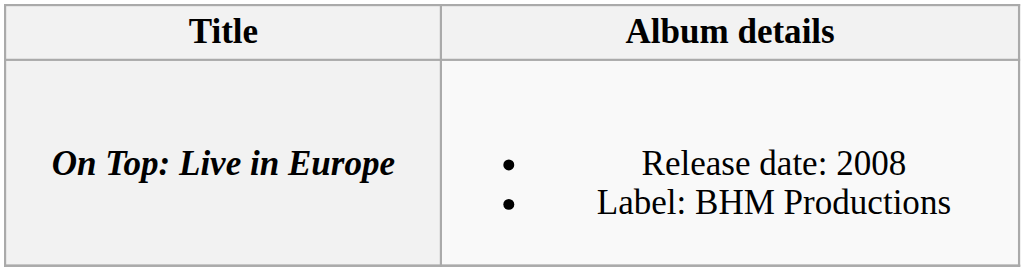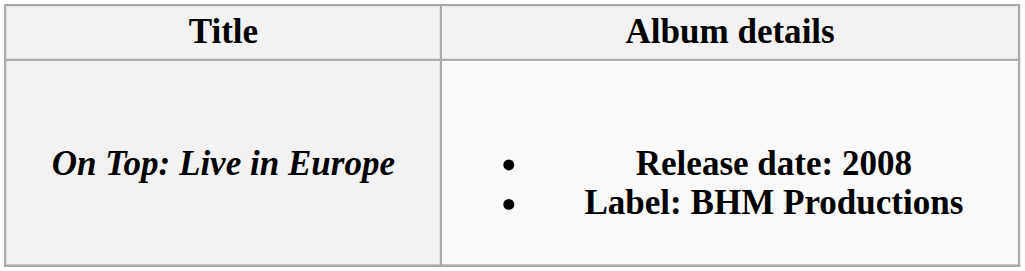(730, 183) normal -> (730, 183) bold
